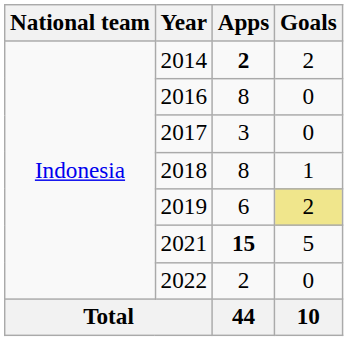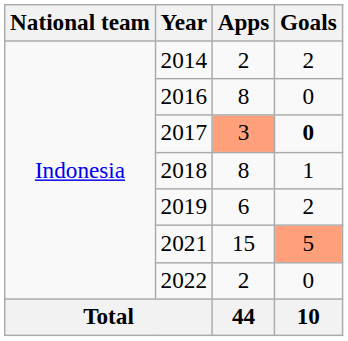(243, 59) bold -> (243, 59) normal
(243, 133) no background -> (243, 133) lightsalmon background
(308, 133) normal -> (308, 133) bold
(308, 206) khaki background -> (308, 206) no background
(243, 243) bold -> (243, 243) normal
(308, 243) no background -> (308, 243) lightsalmon background
